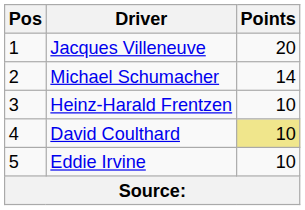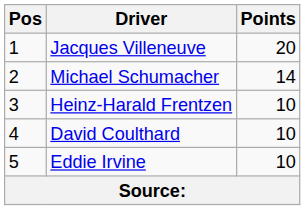(286, 134) khaki background -> (286, 134) no background
